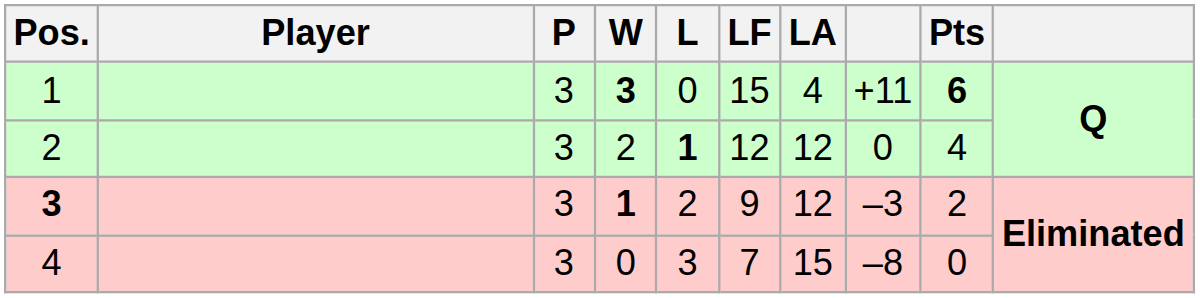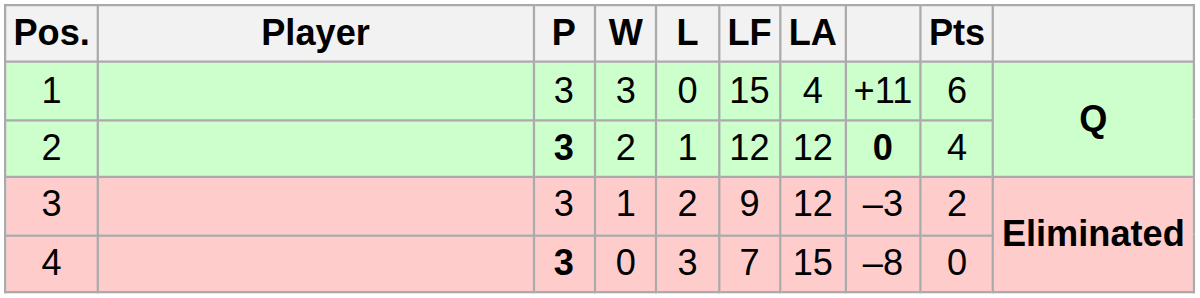(626, 90) bold -> (626, 90) normal
(957, 90) bold -> (957, 90) normal
(564, 147) normal -> (564, 147) bold
(688, 147) bold -> (688, 147) normal
(883, 147) normal -> (883, 147) bold
(52, 205) bold -> (52, 205) normal
(626, 205) bold -> (626, 205) normal
(564, 262) normal -> (564, 262) bold
